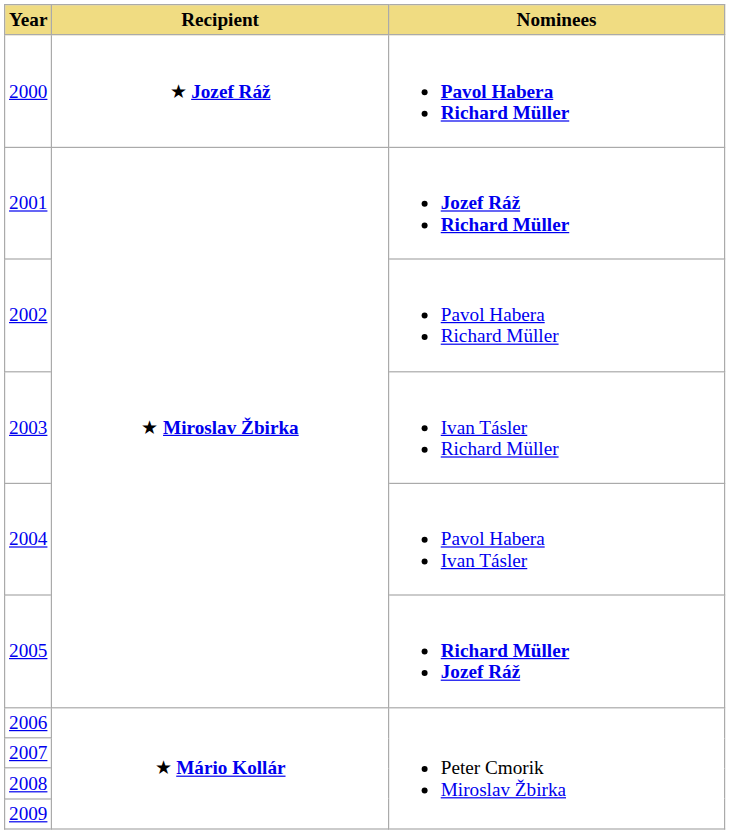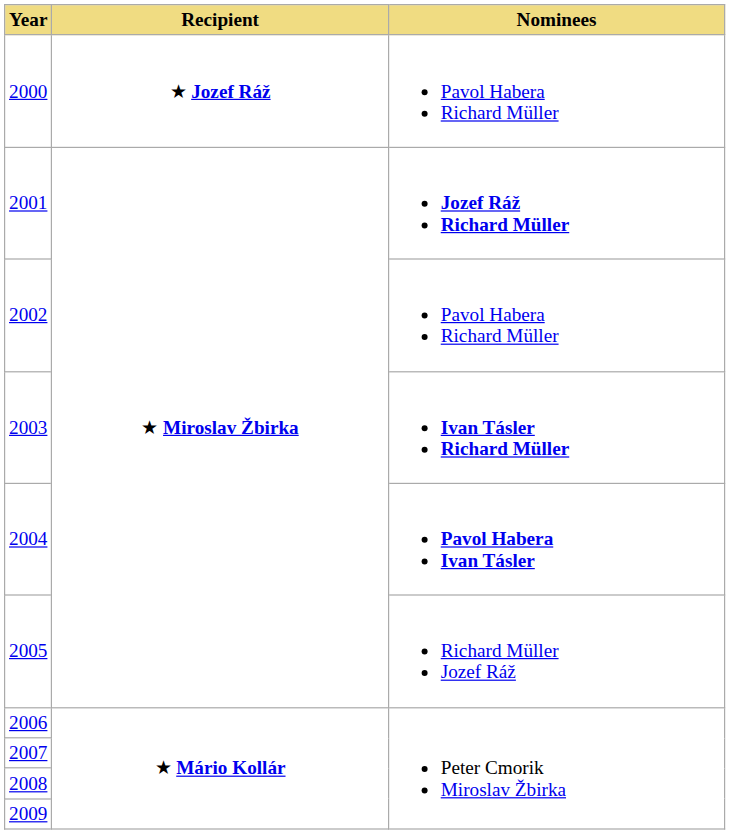(557, 102) bold -> (557, 102) normal
(557, 438) normal -> (557, 438) bold
(557, 550) normal -> (557, 550) bold
(557, 662) bold -> (557, 662) normal
